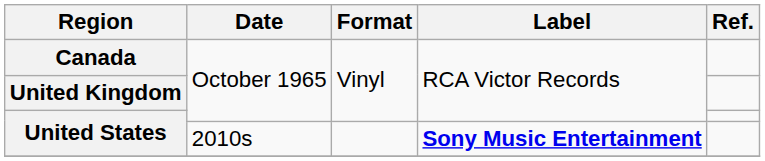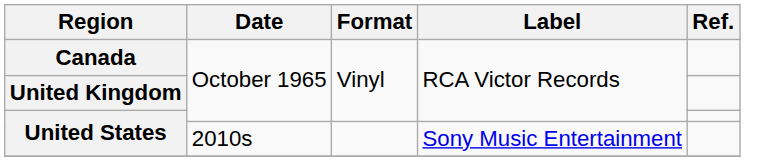(562, 138) bold -> (552, 138) normal
